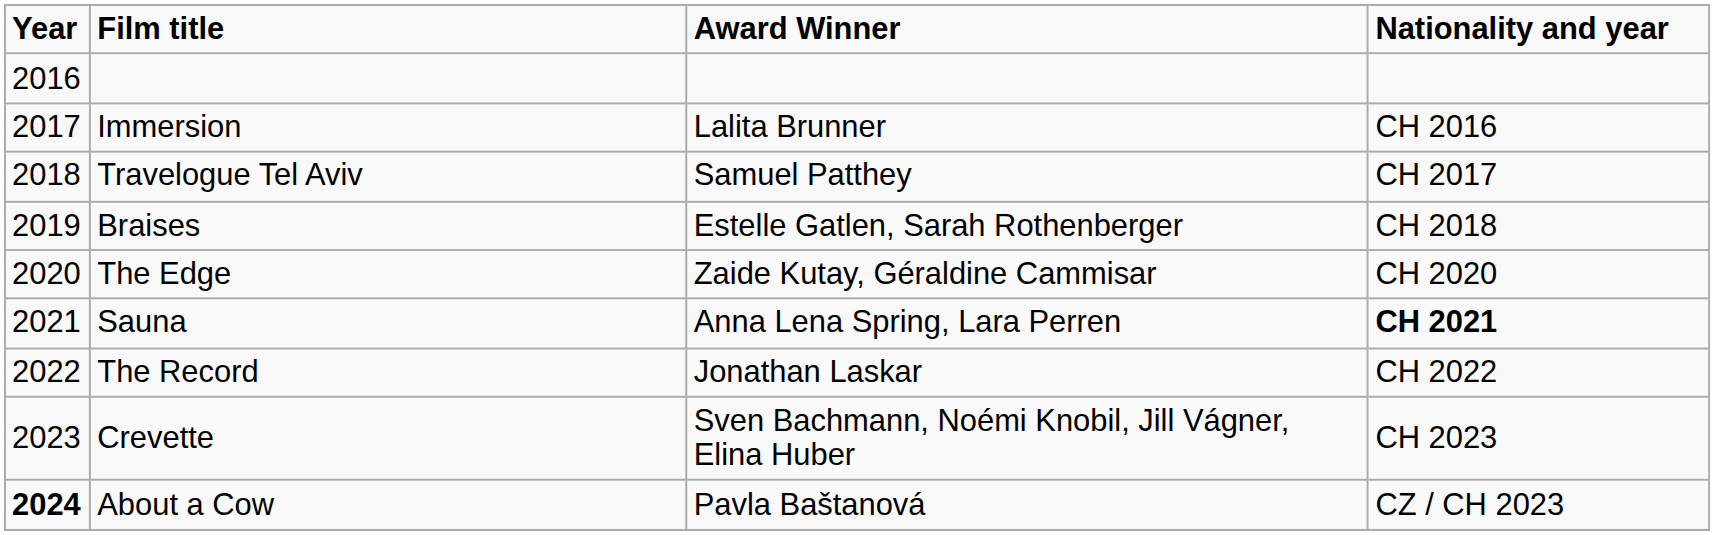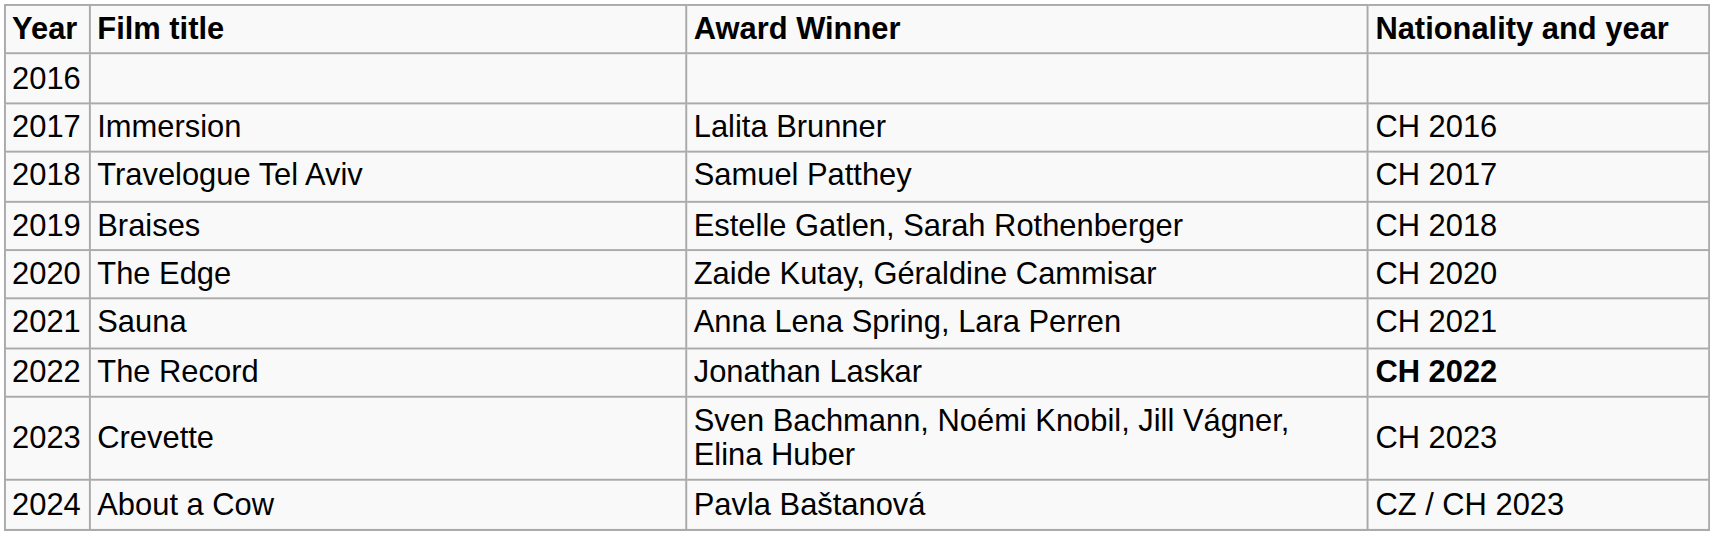(1436, 322) bold -> (1436, 322) normal
(1436, 371) normal -> (1436, 371) bold
(46, 504) bold -> (46, 504) normal
